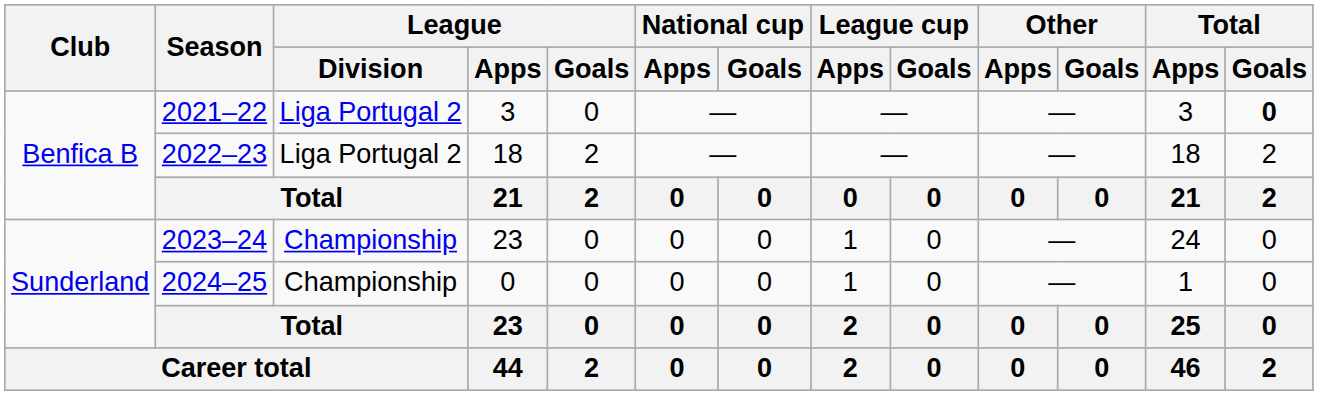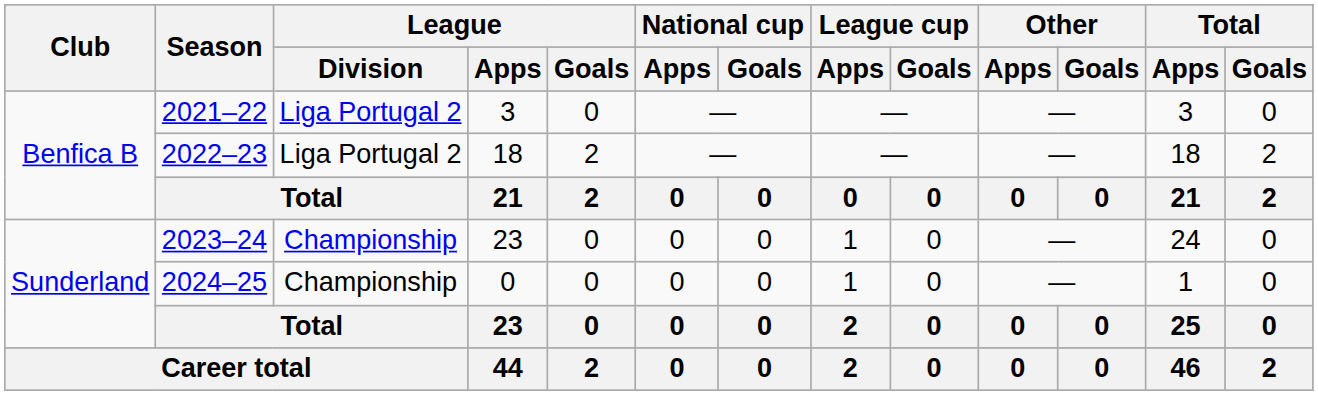(1269, 111) bold -> (1269, 111) normal
